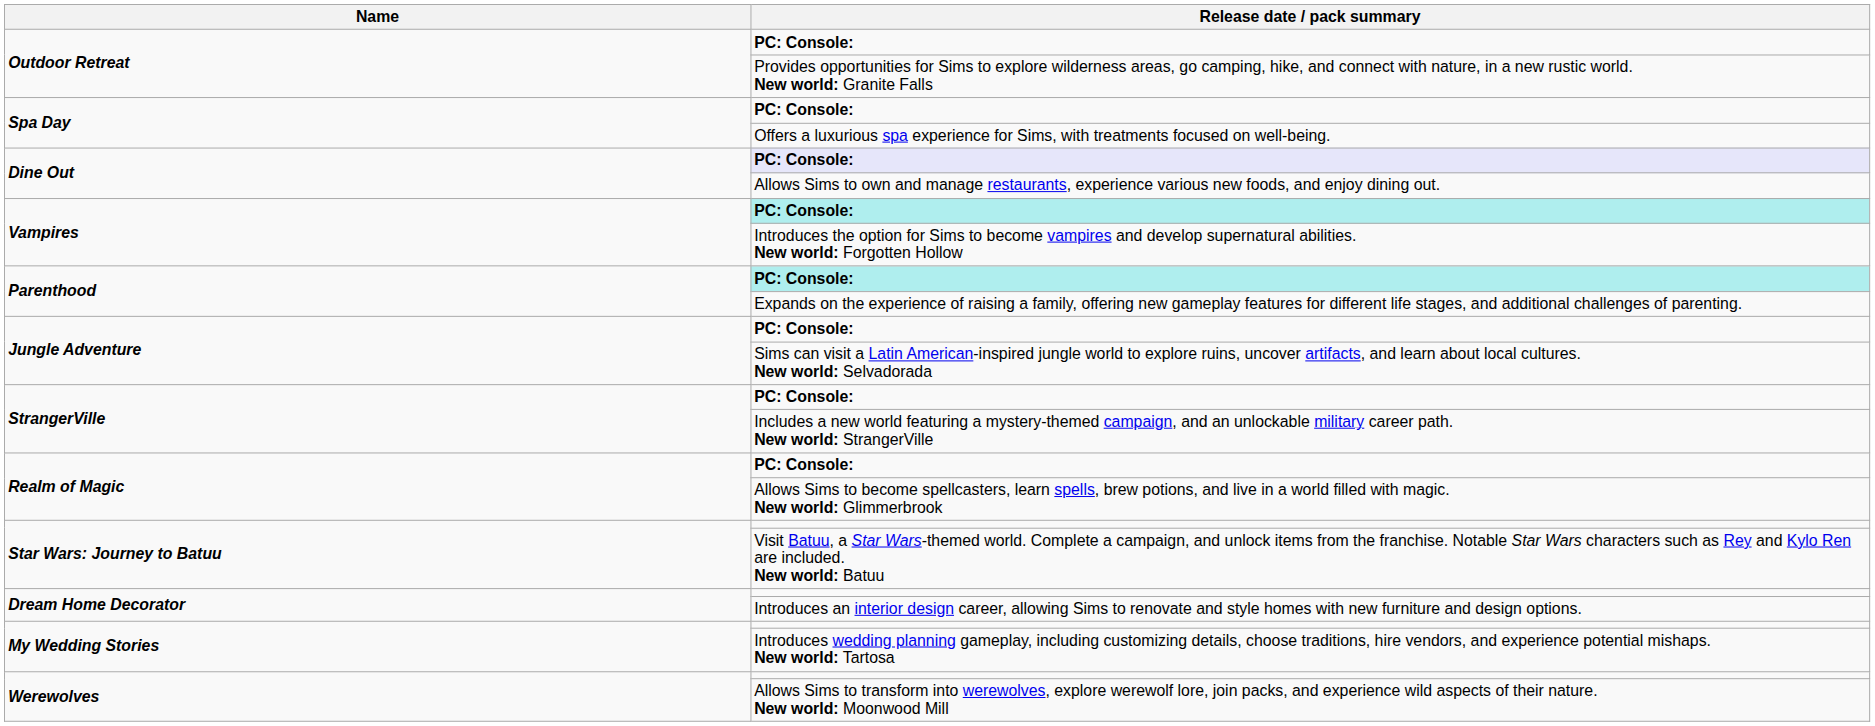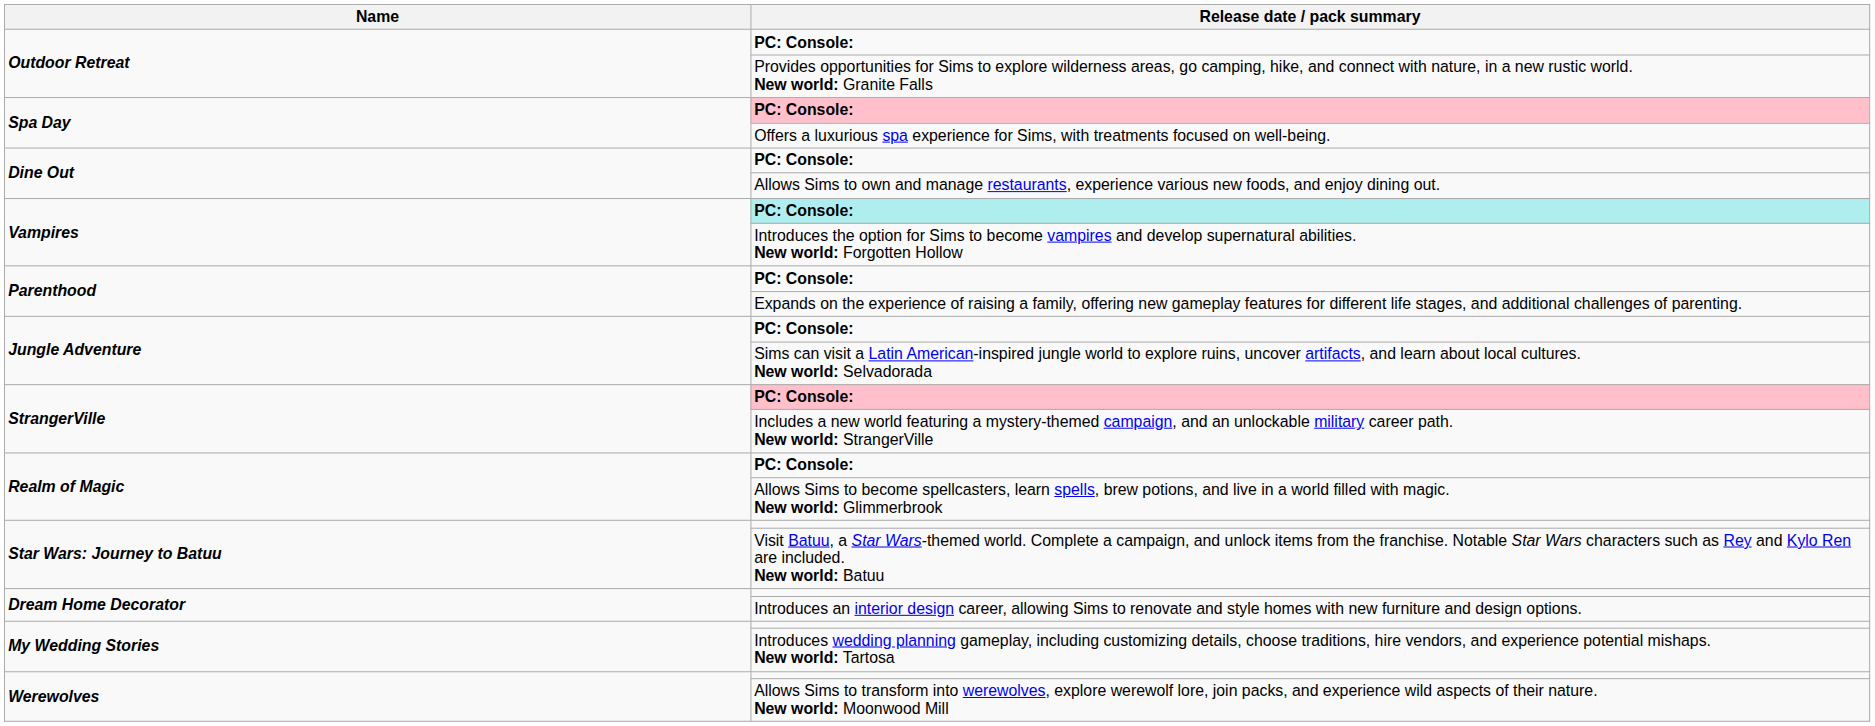(804, 110) no background -> (804, 110) pink background
(804, 160) lavender background -> (804, 160) no background
(804, 278) paleturquoise background -> (804, 278) no background
(804, 397) no background -> (804, 397) pink background
